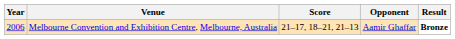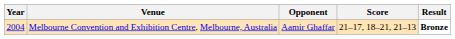columns swapped: (389, 12) <-> (320, 12)
(16, 27) 2006 -> (16, 27) 2004
